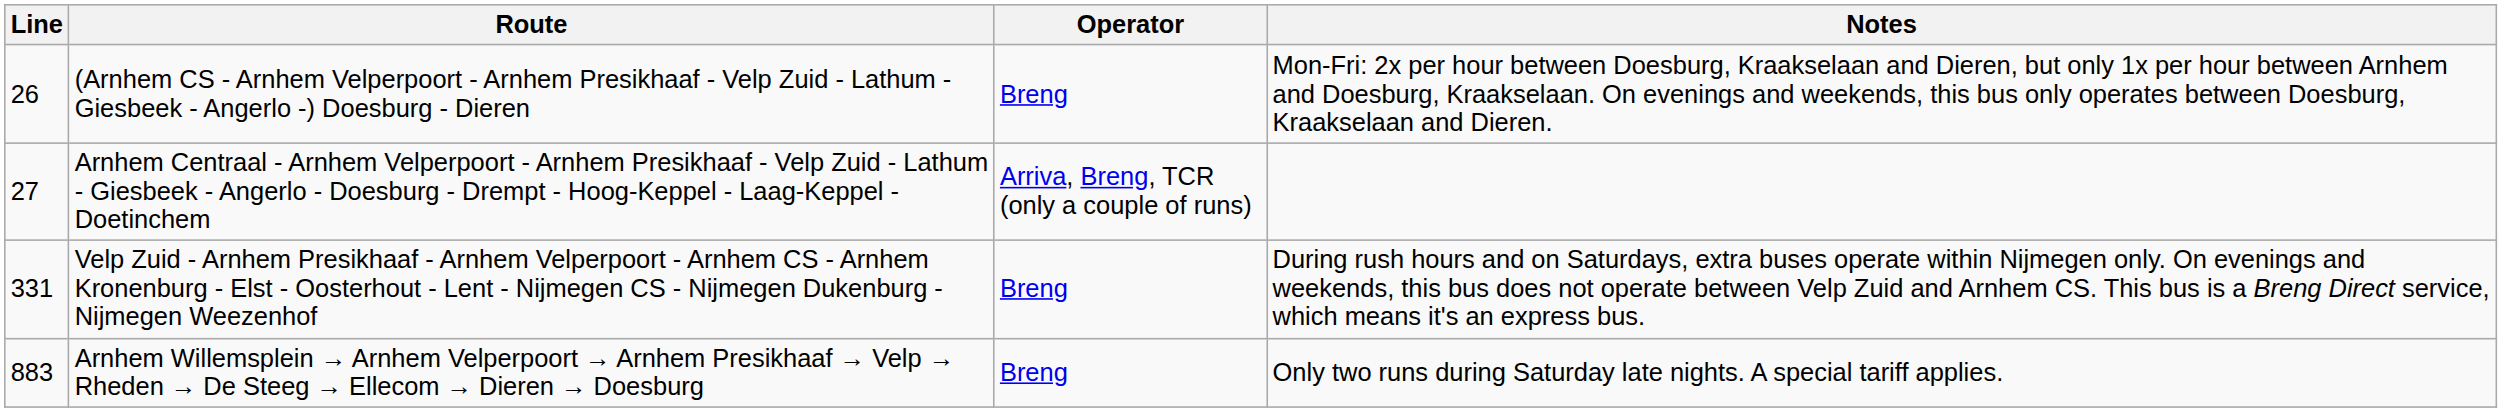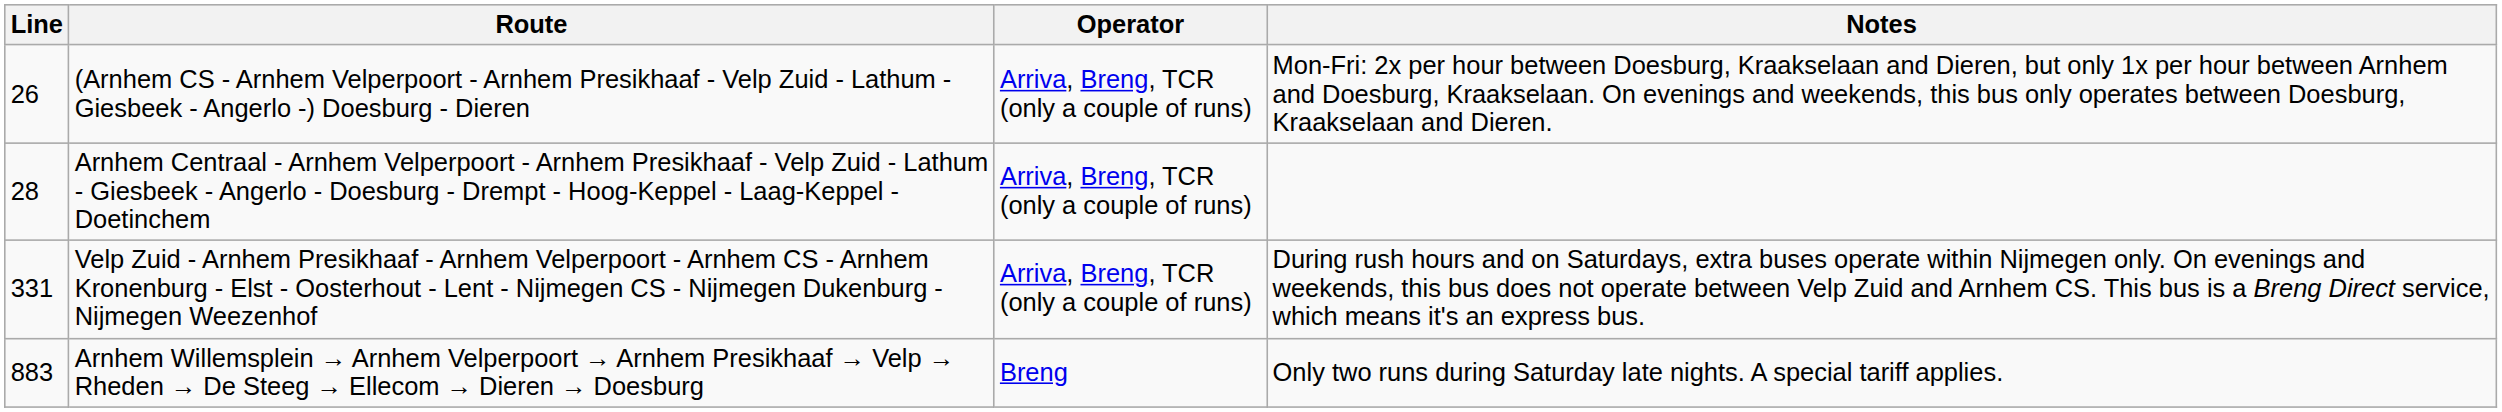(1034, 93) Breng -> (1126, 93) Arriva, Breng, TCR (only a couple of runs)
(25, 191) 27 -> (25, 191) 28
(1034, 288) Breng -> (1126, 288) Arriva, Breng, TCR (only a couple of runs)
